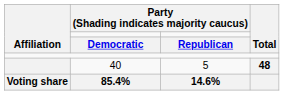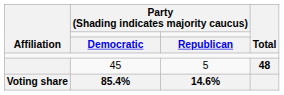(116, 66) 40 -> (116, 66) 45
